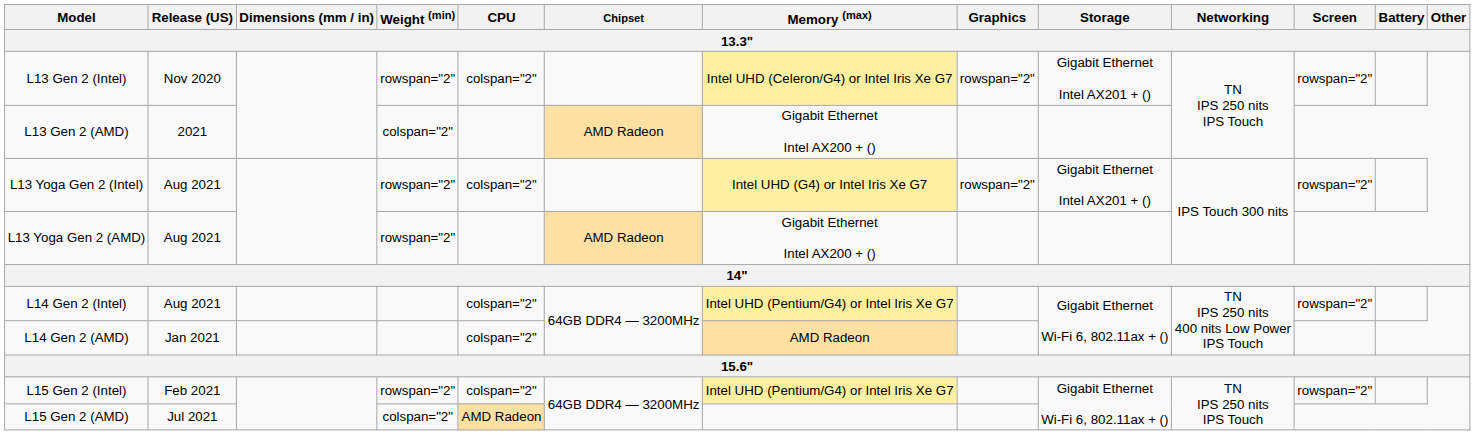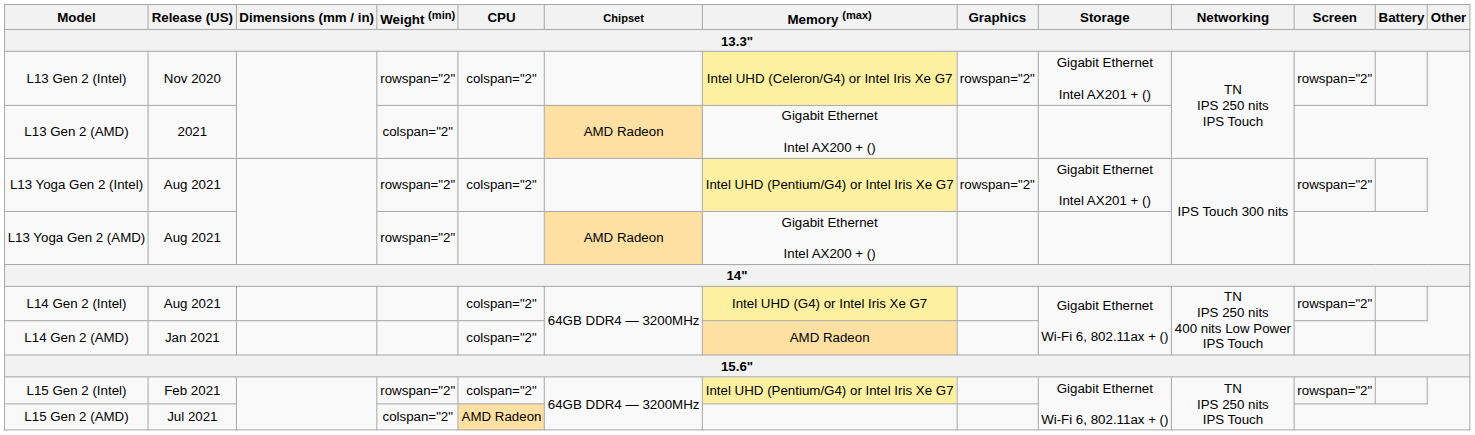(830, 184) Intel UHD (G4) or Intel Iris Xe G7 -> (830, 184) Intel UHD (Pentium/G4) or Intel Iris Xe G7
(830, 303) Intel UHD (Pentium/G4) or Intel Iris Xe G7 -> (830, 303) Intel UHD (G4) or Intel Iris Xe G7
